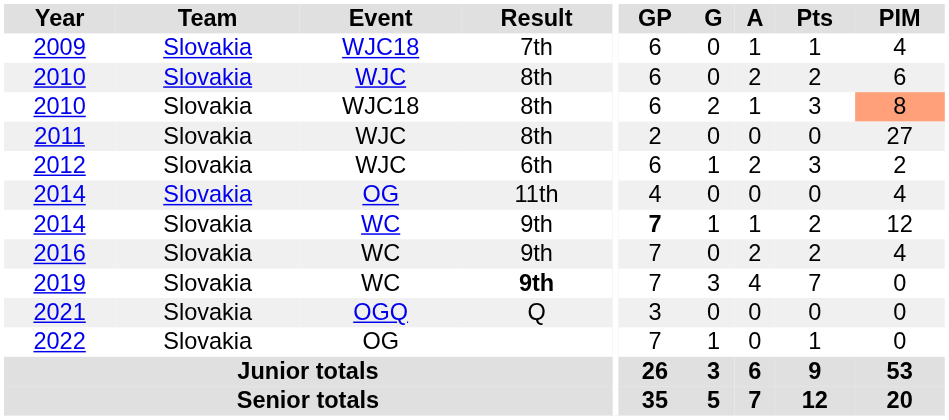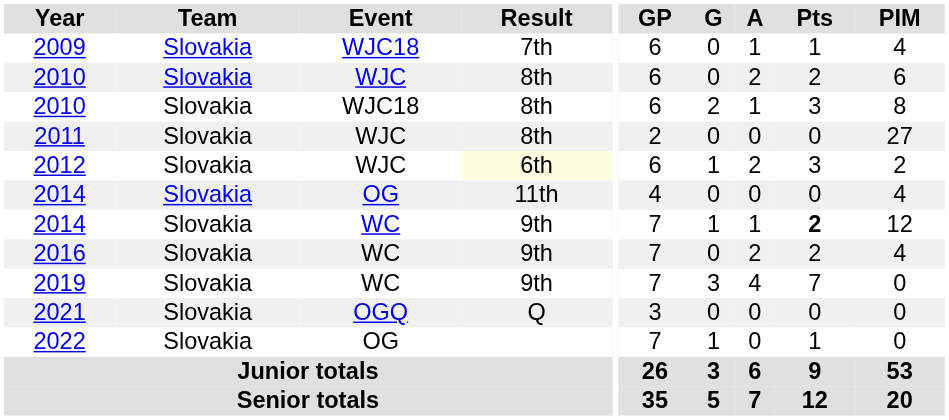(900, 106) lightsalmon background -> (900, 106) no background
(537, 165) no background -> (537, 165) lightyellow background
(655, 224) bold -> (655, 224) normal
(815, 224) normal -> (815, 224) bold
(537, 283) bold -> (537, 283) normal
